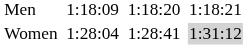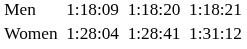(215, 33) lightgrey background -> (215, 33) no background
